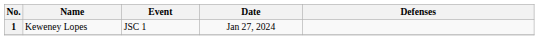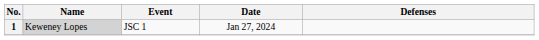(56, 27) no background -> (56, 27) lightgrey background
